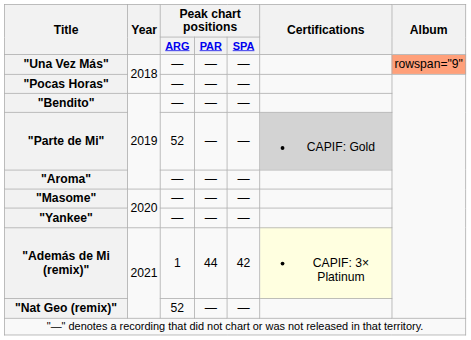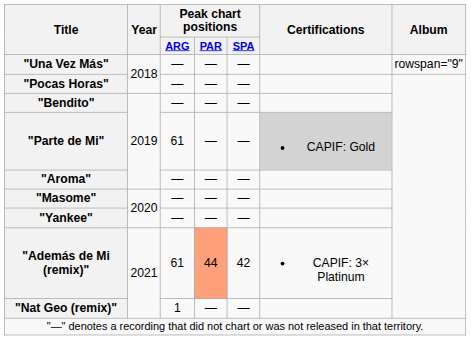(429, 64) lightsalmon background -> (429, 64) no background
(177, 141) 52 -> (177, 141) 61
(177, 263) 1 -> (177, 263) 61
(211, 263) no background -> (211, 263) lightsalmon background
(326, 270) lightyellow background -> (326, 270) no background
(177, 308) 52 -> (177, 308) 1
